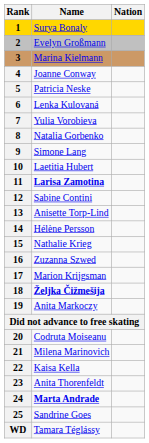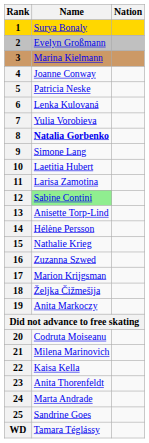(69, 136) normal -> (71, 136) bold
(69, 182) bold -> (66, 182) normal
(63, 197) no background -> (63, 197) lightgreen background
(69, 290) bold -> (67, 290) normal
(67, 399) bold -> (63, 399) normal
